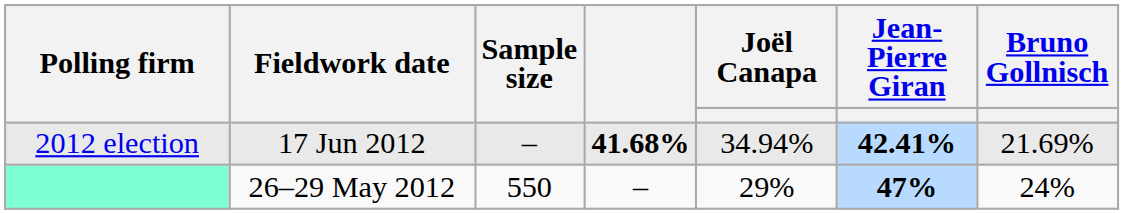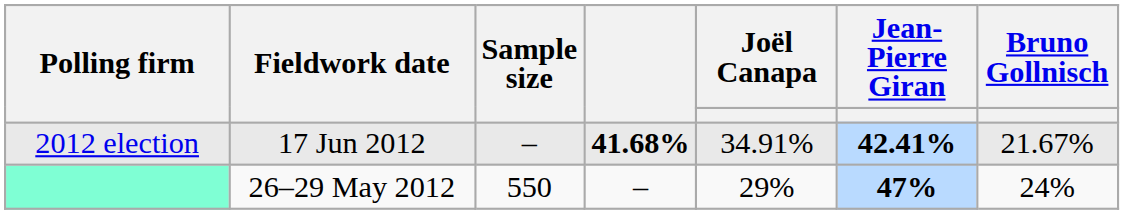(767, 144) 34.94% -> (767, 144) 34.91%
(1047, 144) 21.69% -> (1047, 144) 21.67%
